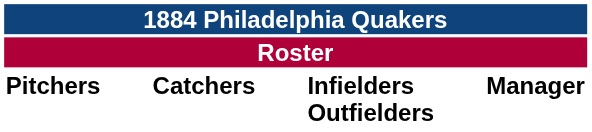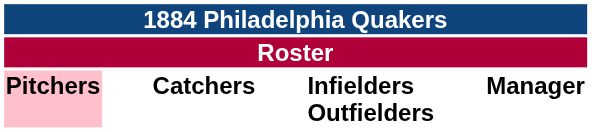(53, 86) no background -> (53, 86) pink background
